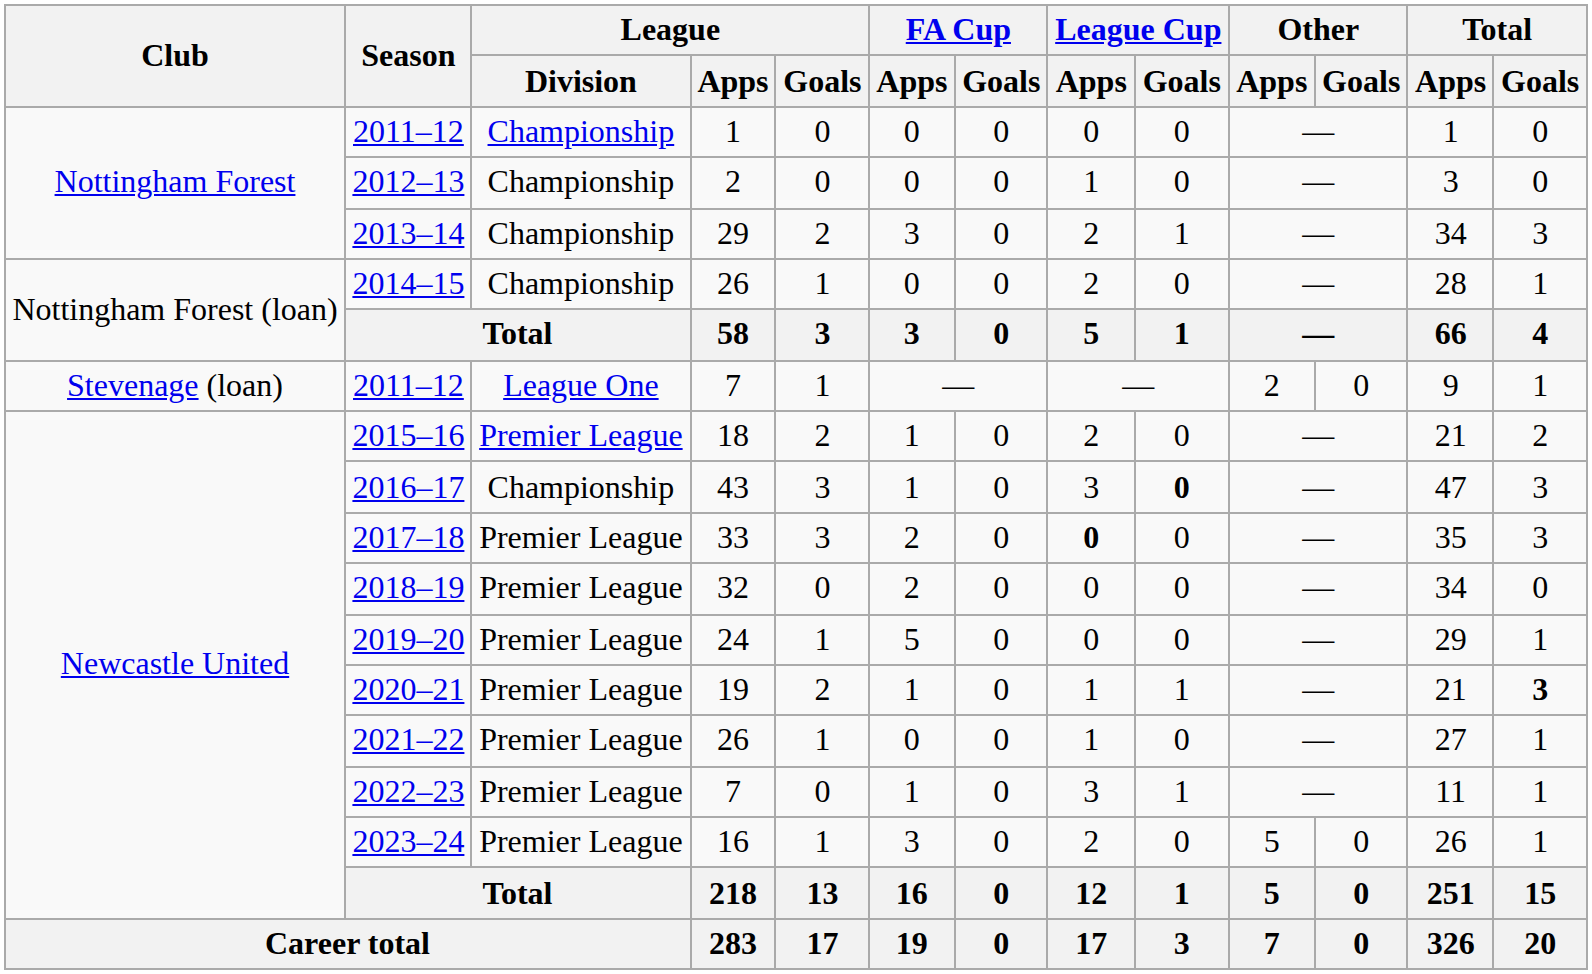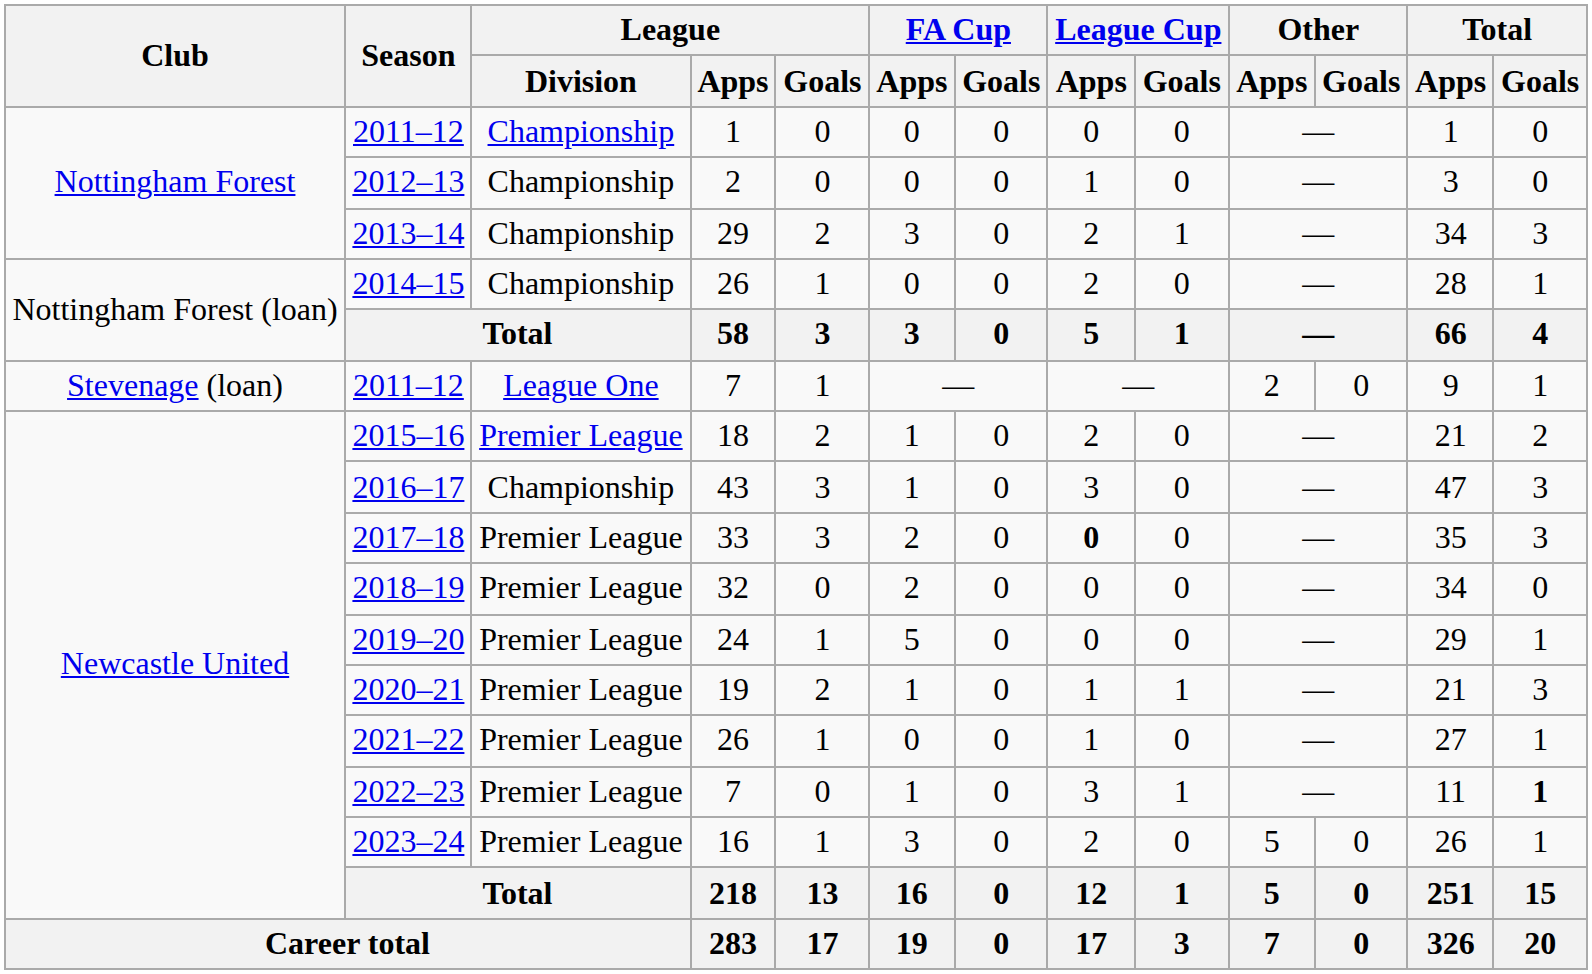(1182, 486) bold -> (1182, 486) normal
(1540, 689) bold -> (1540, 689) normal
(1540, 791) normal -> (1540, 791) bold
